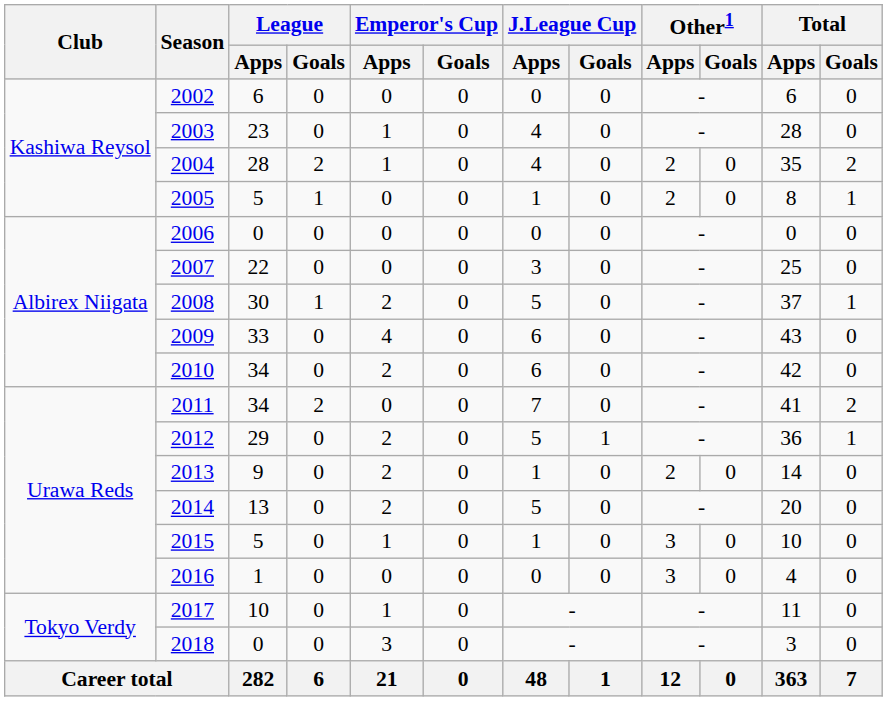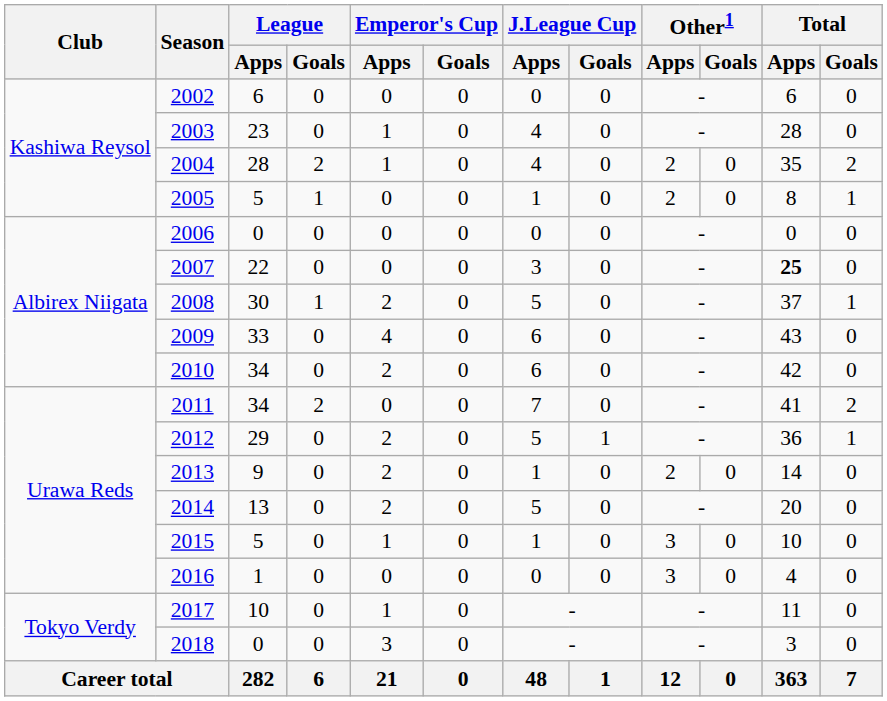(791, 267) normal -> (791, 267) bold
